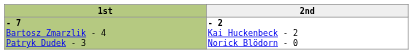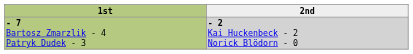(253, 33) no background -> (253, 33) lightgrey background
